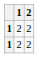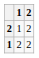(9, 28) 1 -> (9, 28) 2
(19, 28) 2 -> (19, 28) 1
